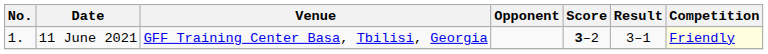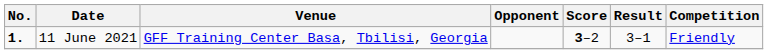(16, 38) normal -> (16, 38) bold
(702, 38) lightyellow background -> (702, 38) no background
